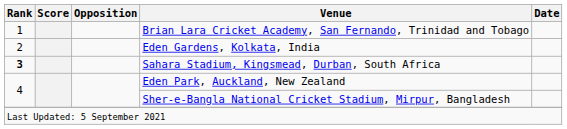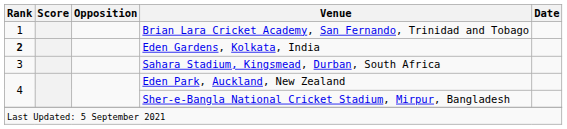(20, 47) normal -> (20, 47) bold
(20, 64) bold -> (20, 64) normal
